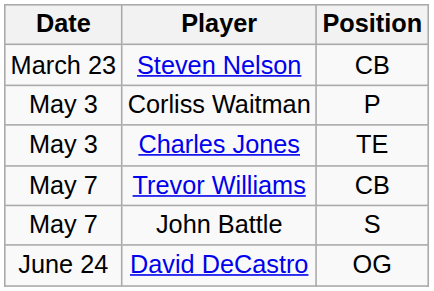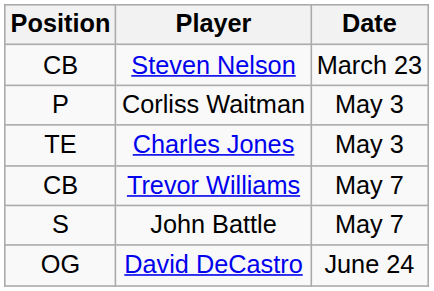columns swapped: (372, 24) <-> (63, 24)
